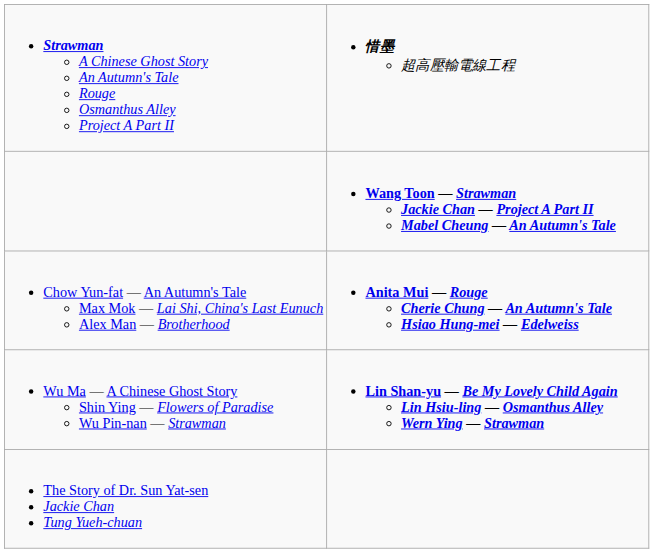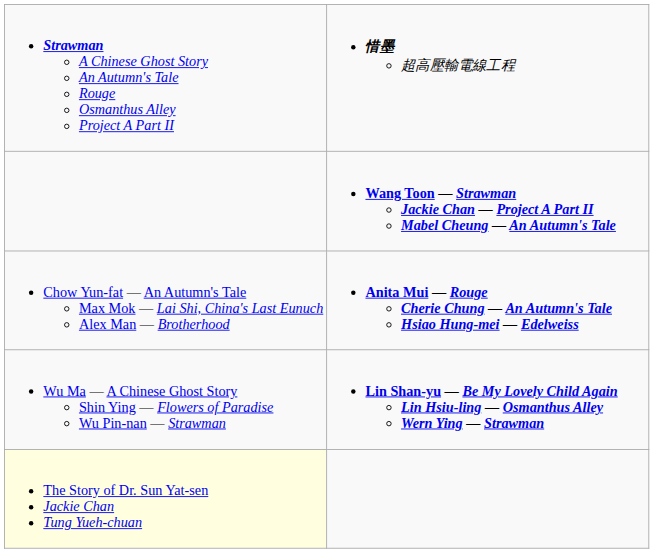(166, 507) no background -> (166, 507) lightyellow background
